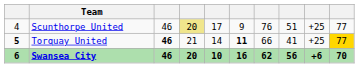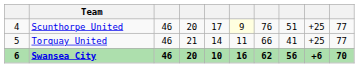(192, 26) khaki background -> (192, 26) no background
(242, 26) no background -> (242, 26) lightyellow background
(17, 41) bold -> (17, 41) normal
(167, 41) bold -> (167, 41) normal
(242, 41) bold -> (242, 41) normal
(342, 41) gold background -> (342, 41) no background
